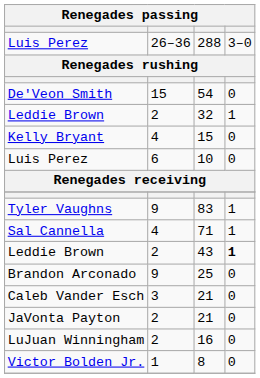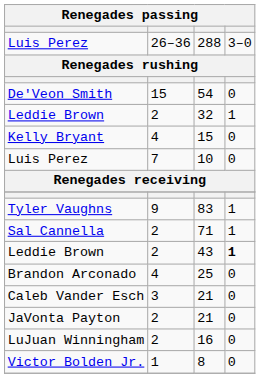(155, 159) 6 -> (155, 159) 7
(155, 231) 4 -> (155, 231) 2
(155, 275) 9 -> (155, 275) 4
